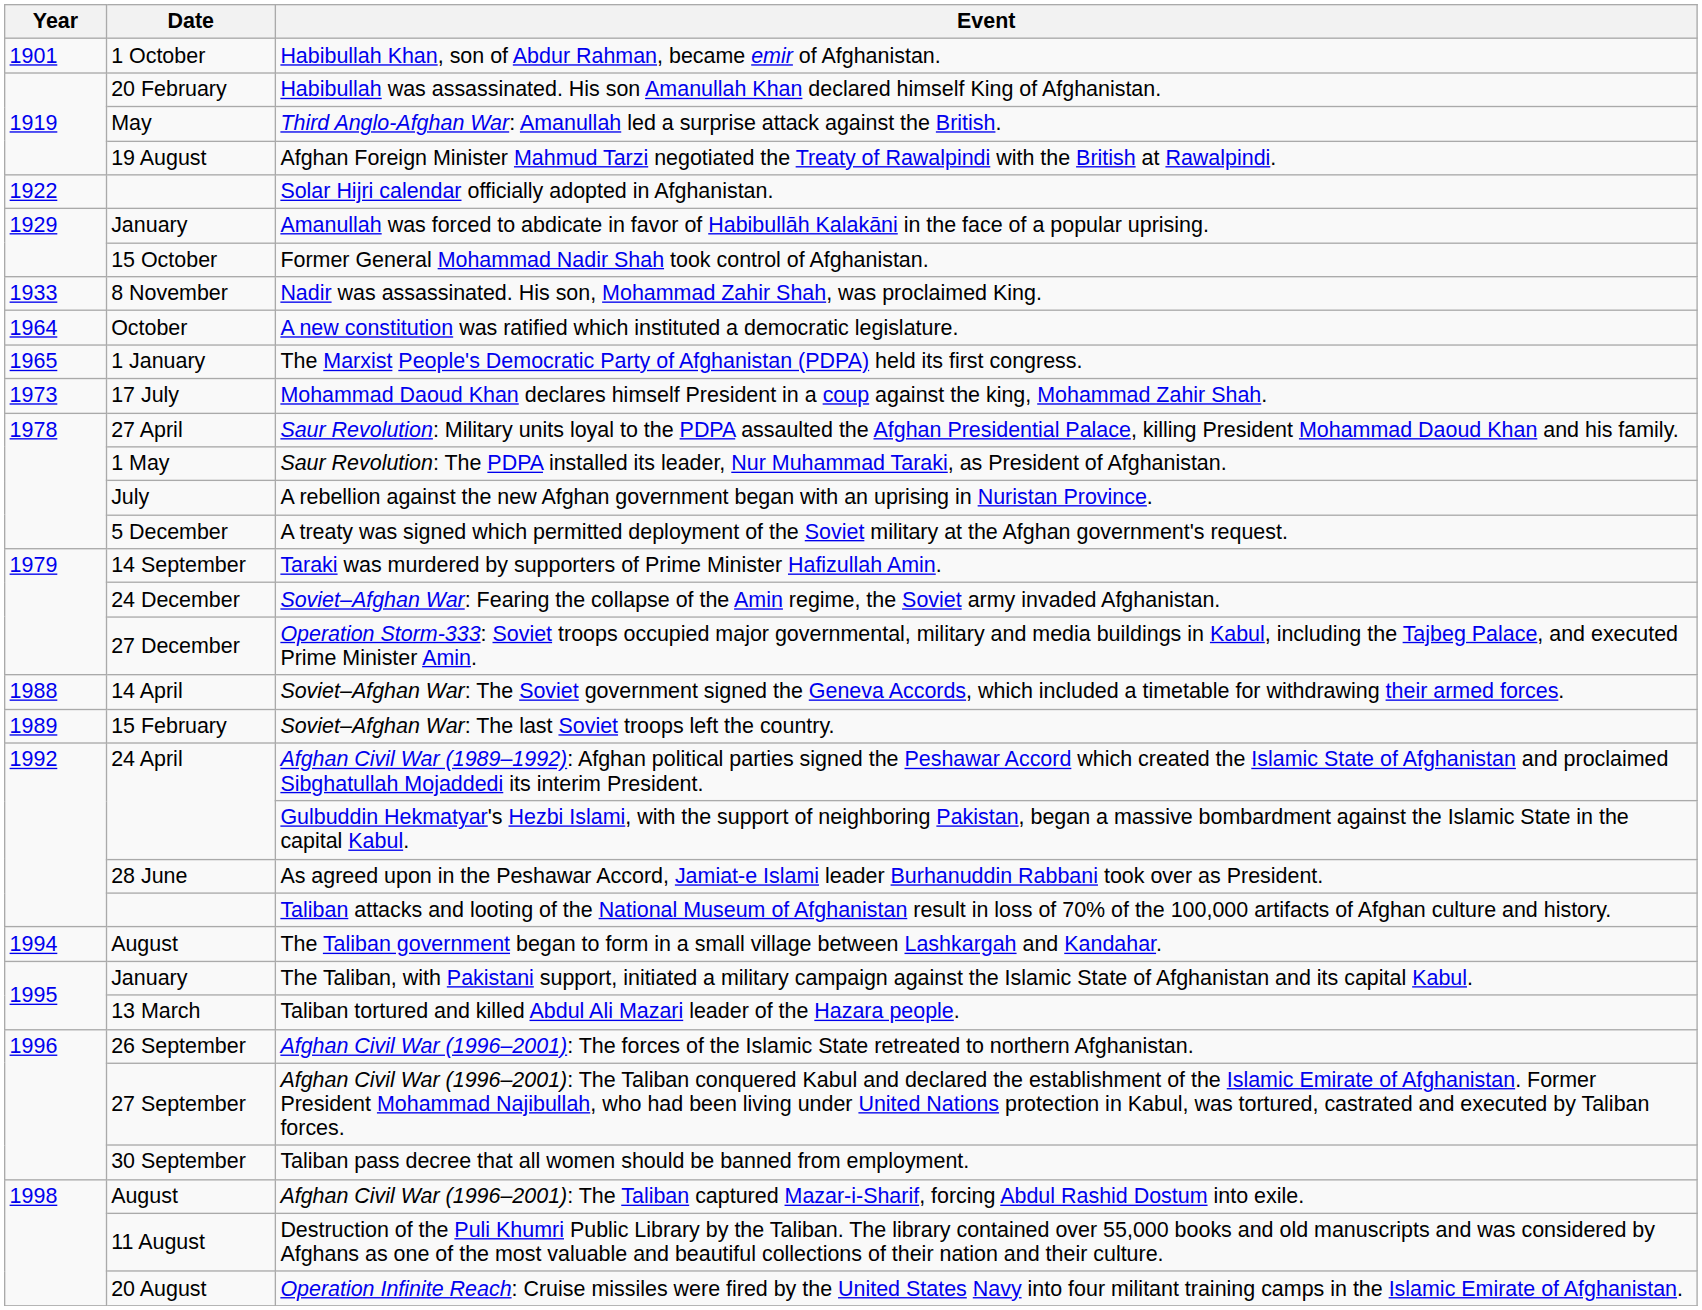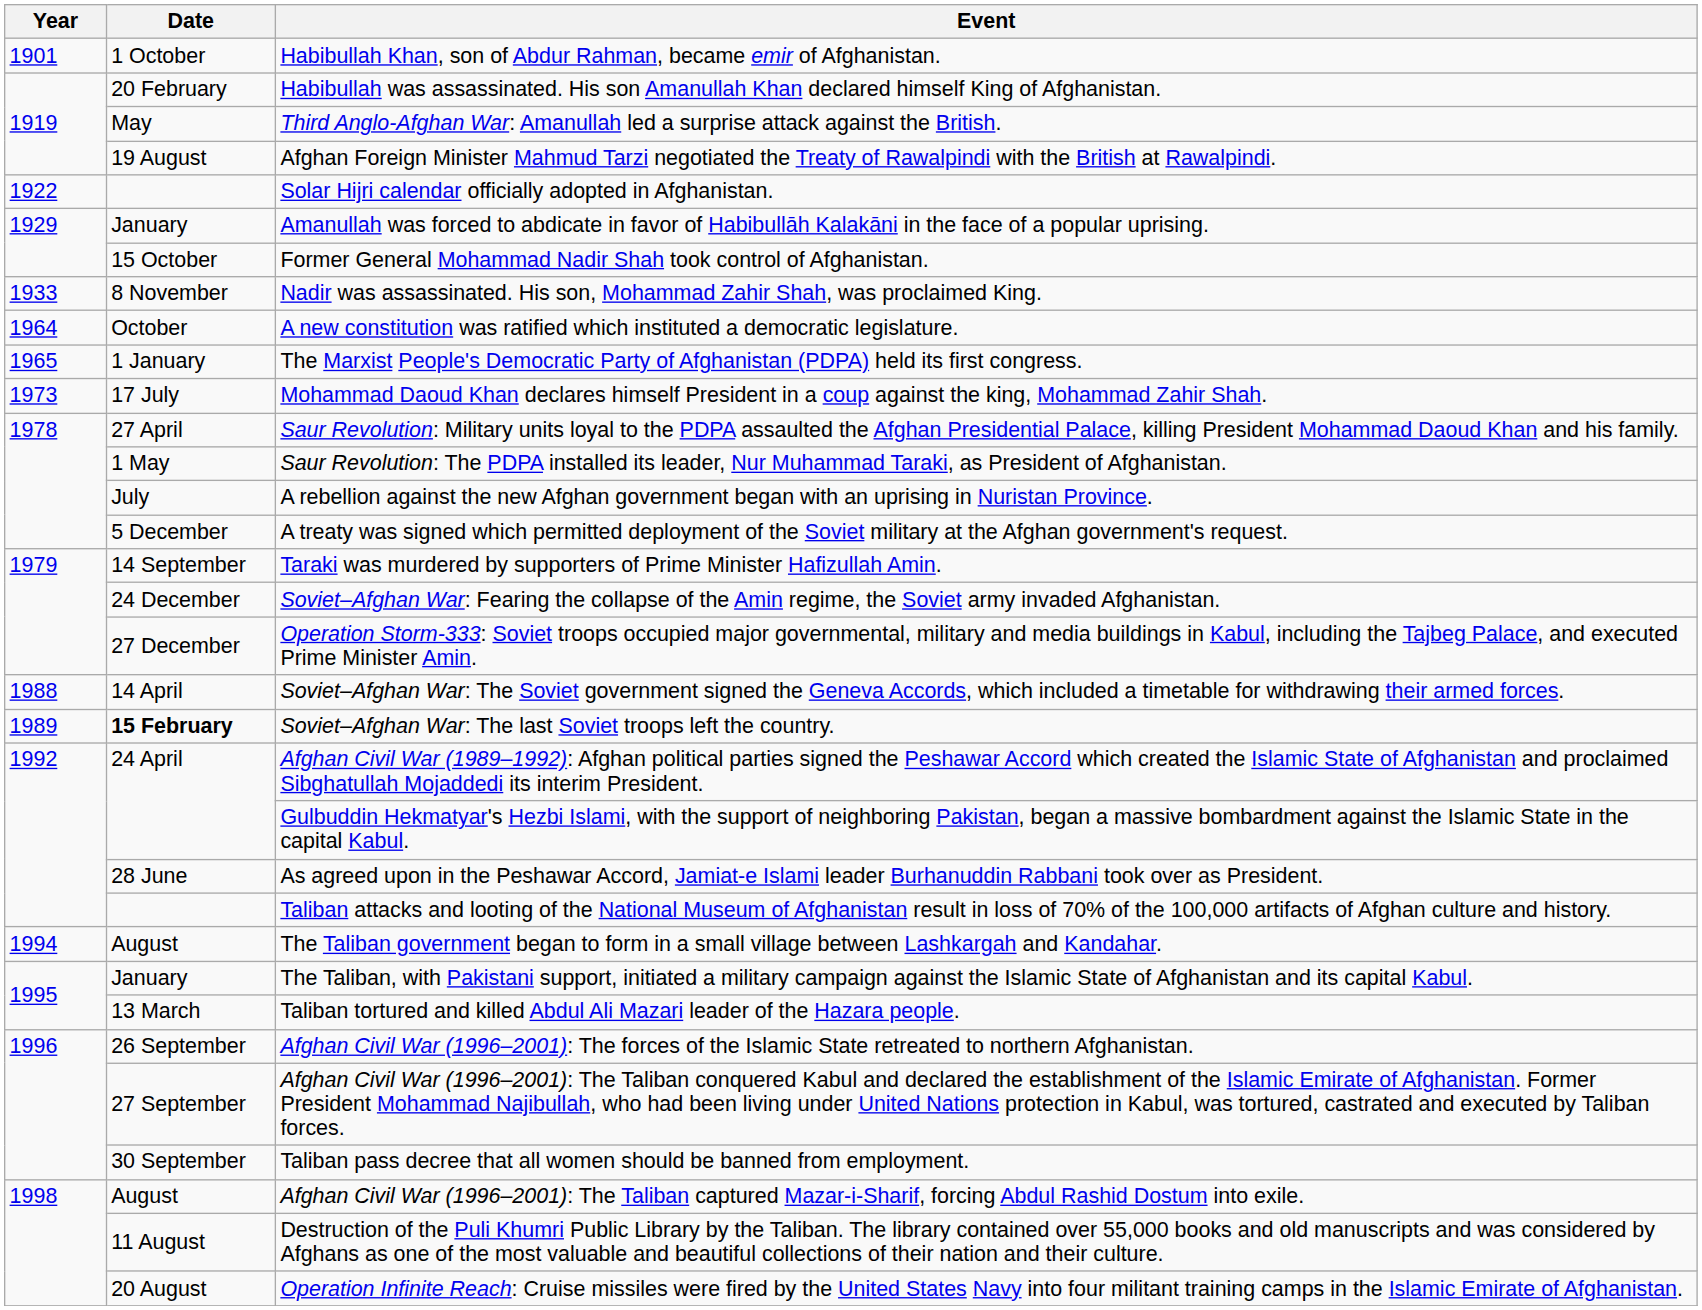(169, 725) normal -> (172, 725) bold
